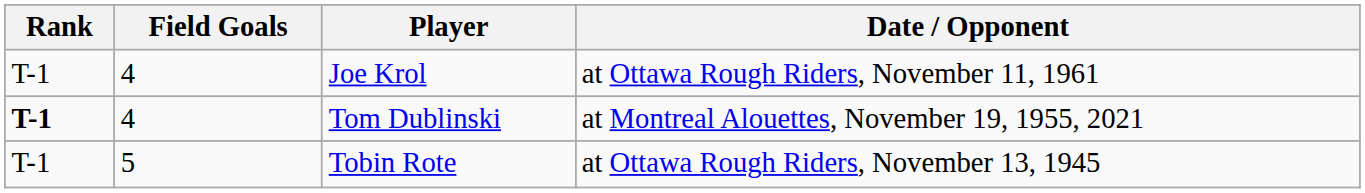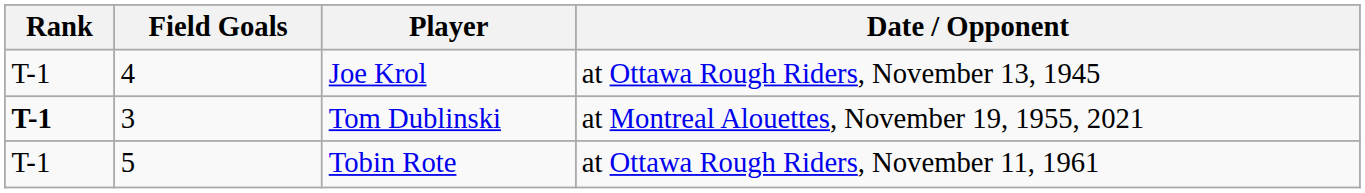(841, 72) at Ottawa Rough Riders, November 11, 1961 -> (841, 72) at Ottawa Rough Riders, November 13, 1945
(128, 118) 4 -> (128, 118) 3
(841, 163) at Ottawa Rough Riders, November 13, 1945 -> (841, 163) at Ottawa Rough Riders, November 11, 1961
